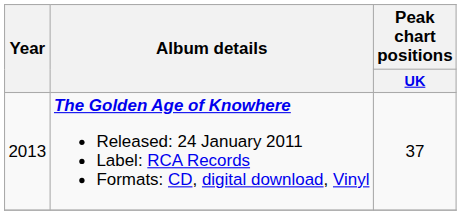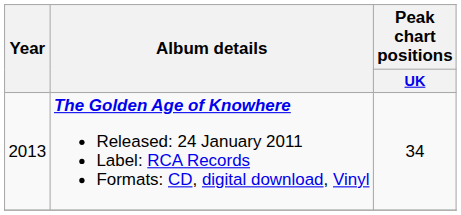(415, 151) 37 -> (415, 151) 34
